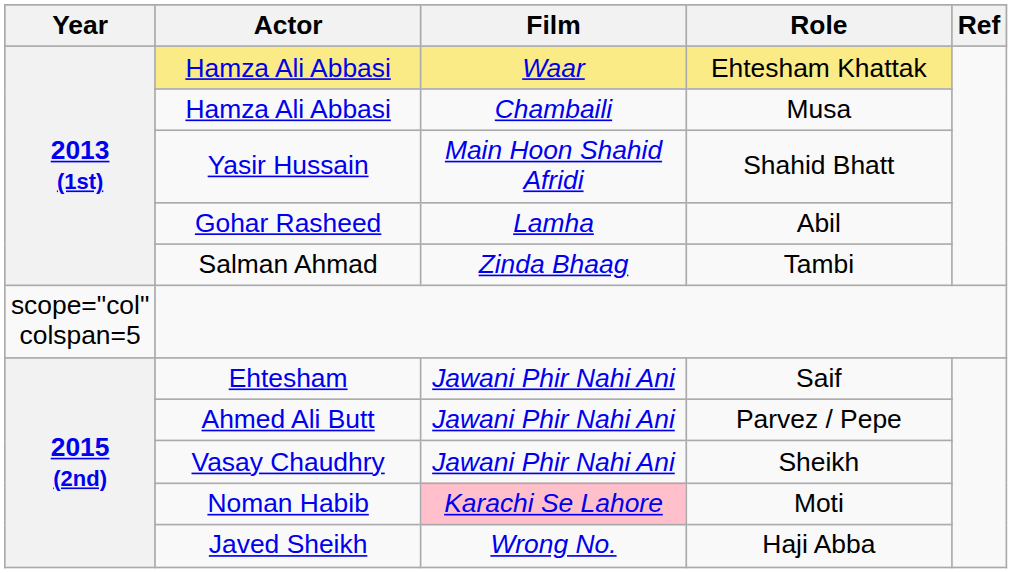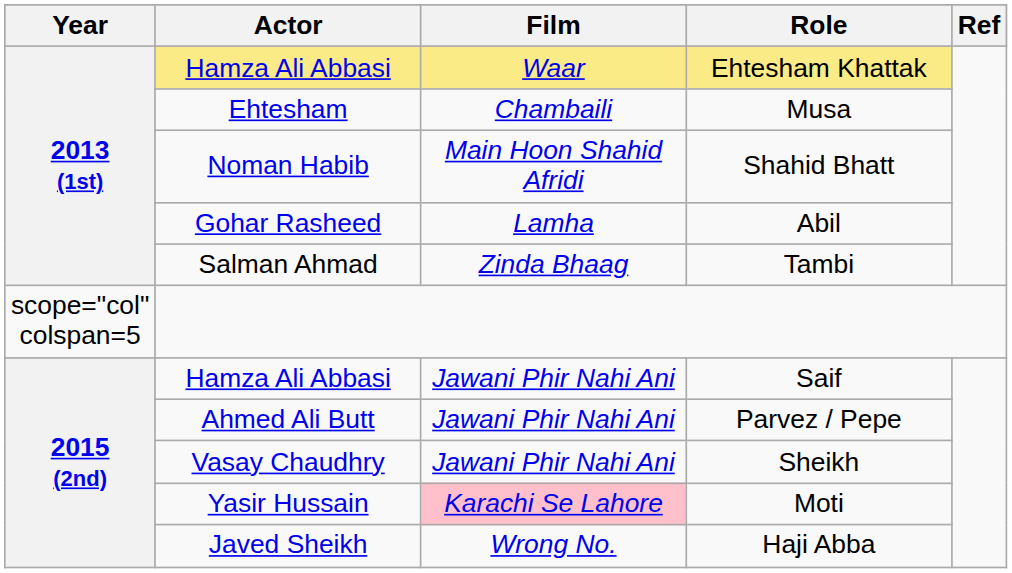(288, 109) Hamza Ali Abbasi -> (288, 109) Ehtesham
(288, 165) Yasir Hussain -> (288, 165) Noman Habib
(288, 377) Ehtesham -> (288, 377) Hamza Ali Abbasi
(288, 503) Noman Habib -> (288, 503) Yasir Hussain
